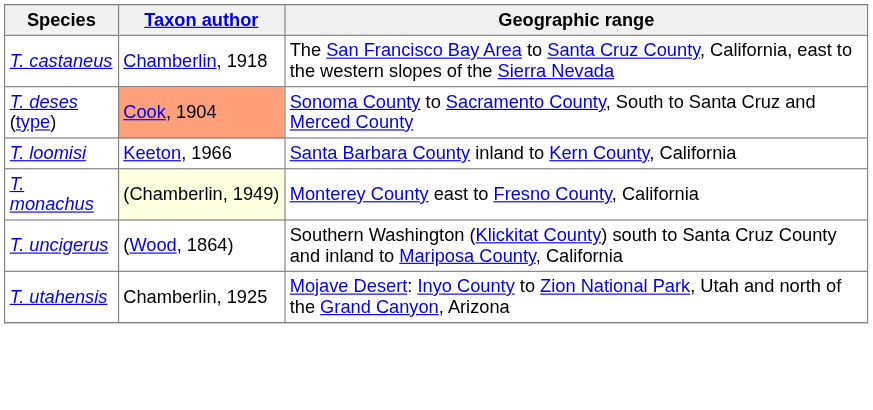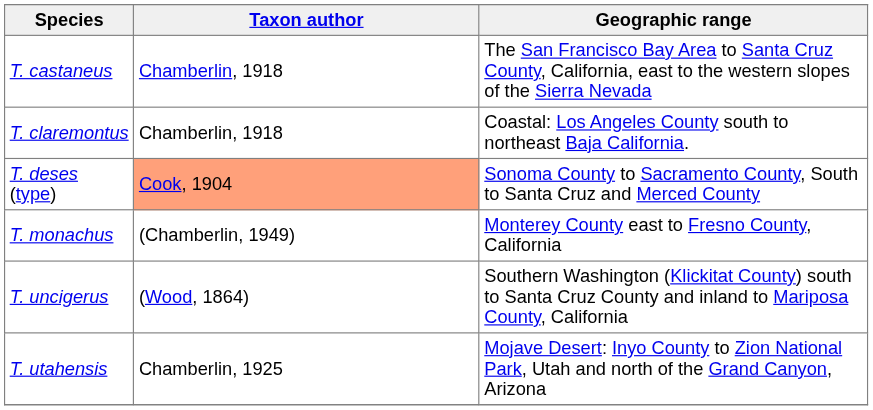+ row: (69, 132)
- row: (48, 153)
(201, 194) lightyellow background -> (217, 235) no background
